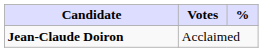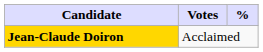(65, 36) no background -> (65, 36) gold background
